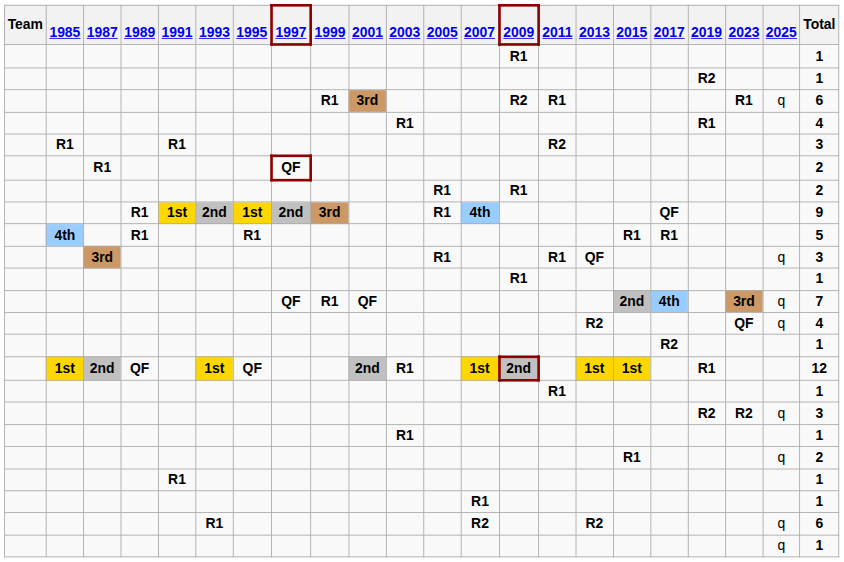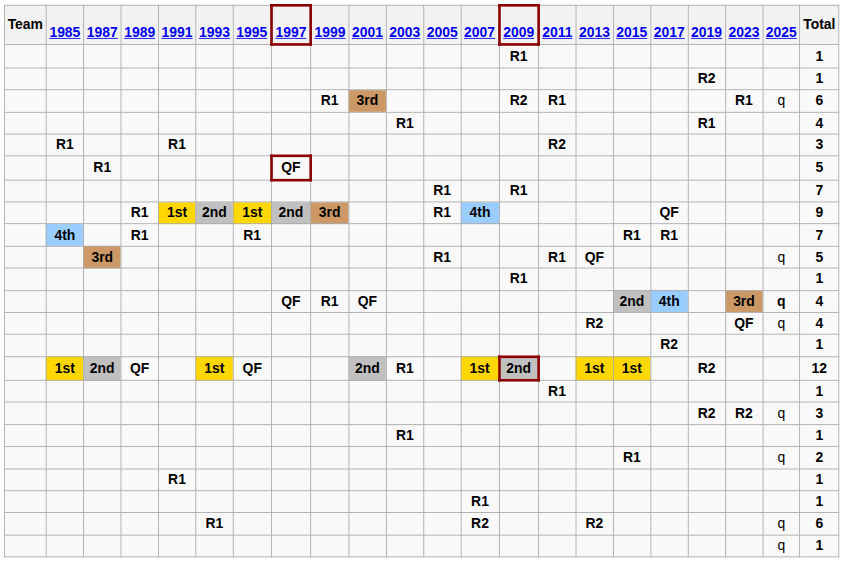(819, 168) 2 -> (819, 168) 5
(819, 190) 2 -> (819, 190) 7
(819, 235) 5 -> (819, 235) 7
(819, 257) 3 -> (819, 257) 5
(781, 301) normal -> (781, 301) bold
(819, 301) 7 -> (819, 301) 4
(707, 368) R1 -> (707, 368) R2
